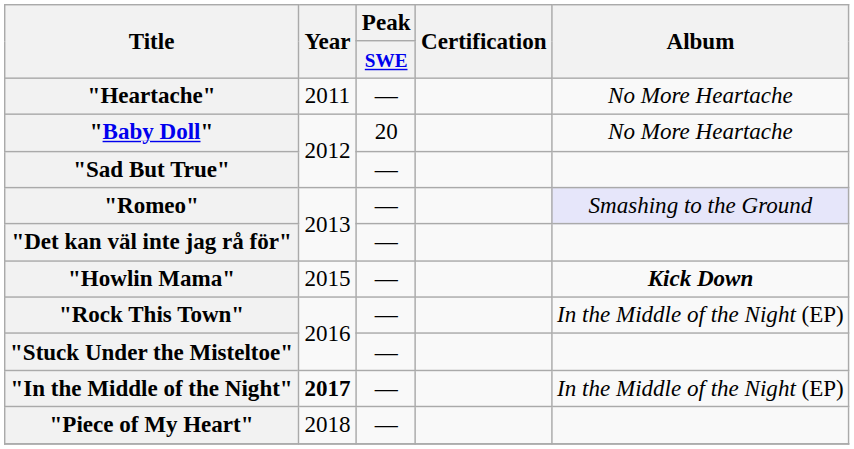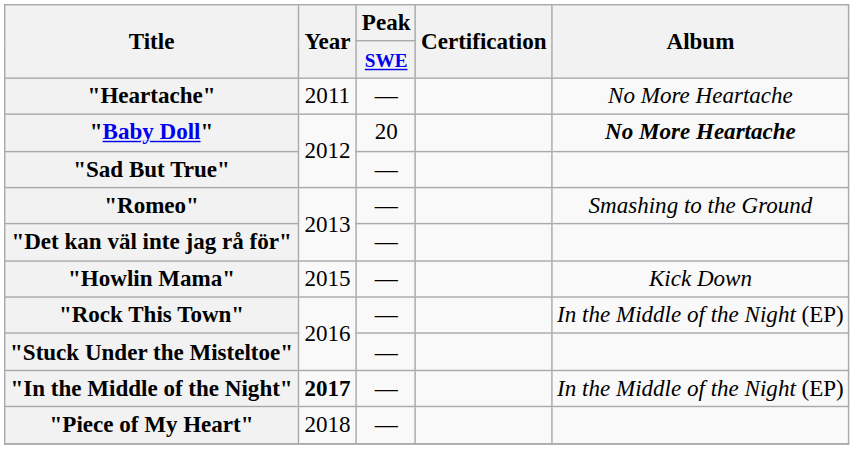(700, 132) normal -> (700, 132) bold
(700, 205) lavender background -> (700, 205) no background
(700, 278) bold -> (700, 278) normal
